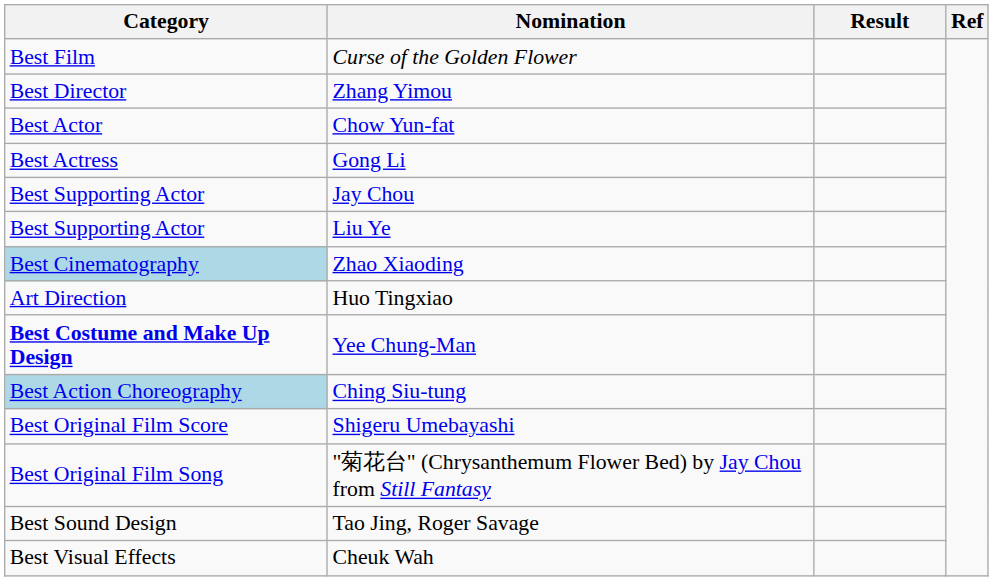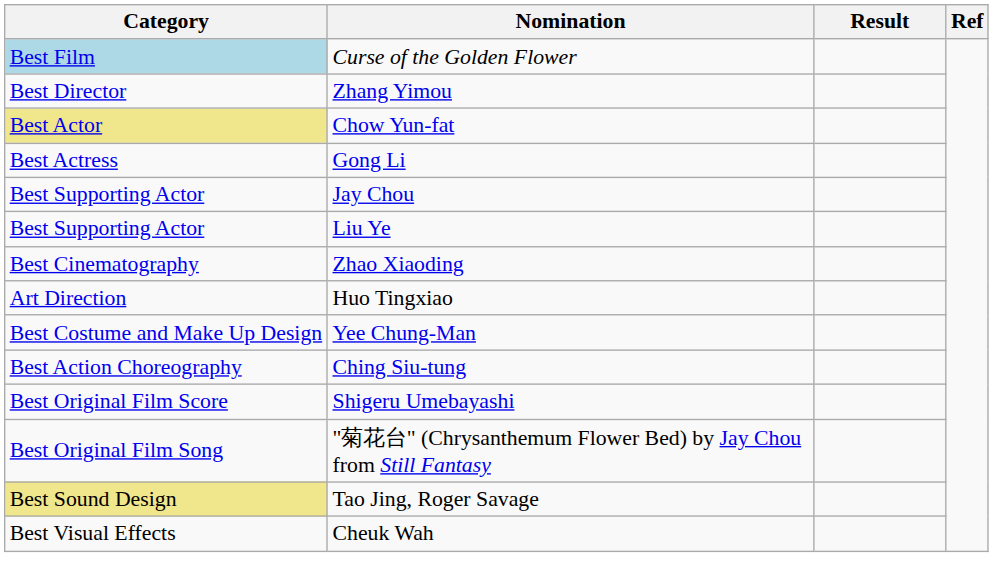(52, 56) no background -> (52, 56) lightblue background
(56, 125) no background -> (56, 125) khaki background
(104, 263) lightblue background -> (104, 263) no background
(140, 344) bold -> (166, 332) normal
(126, 391) lightblue background -> (126, 366) no background
(93, 523) no background -> (93, 498) khaki background
